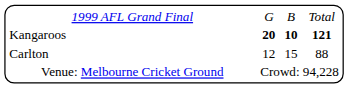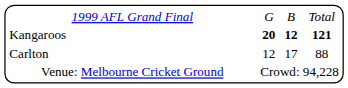(291, 35) 10 -> (291, 35) 12
(291, 53) 15 -> (291, 53) 17
